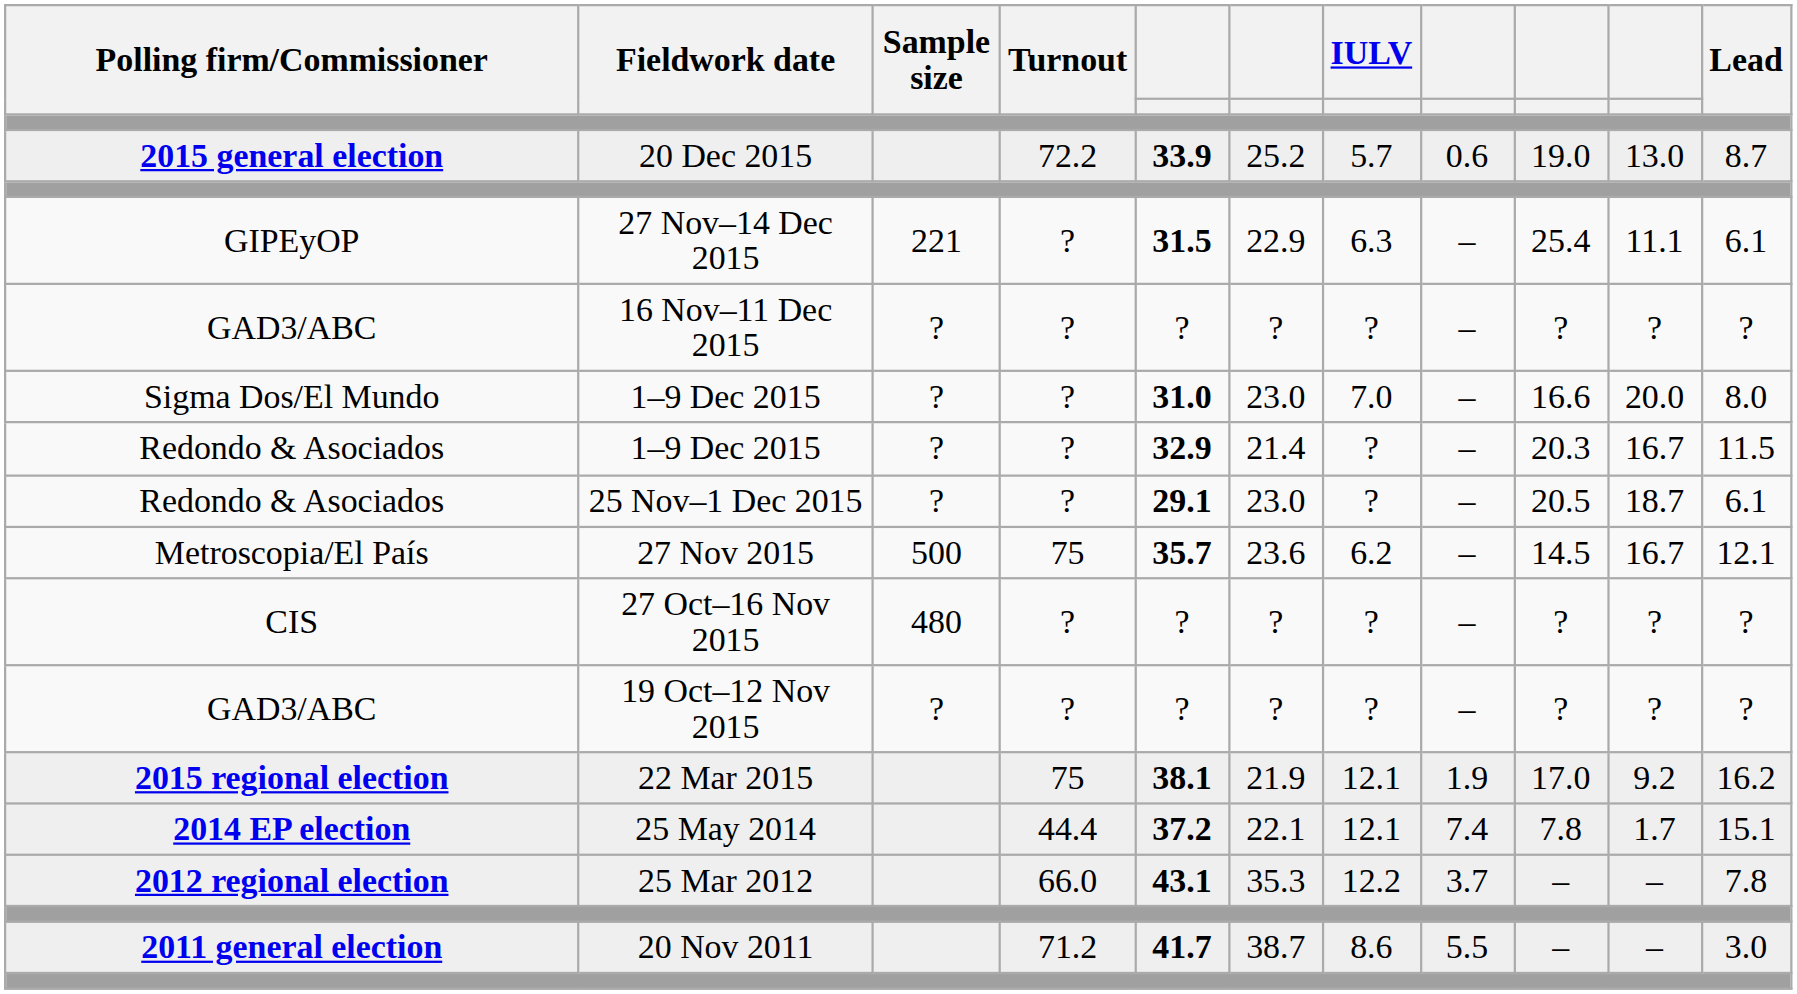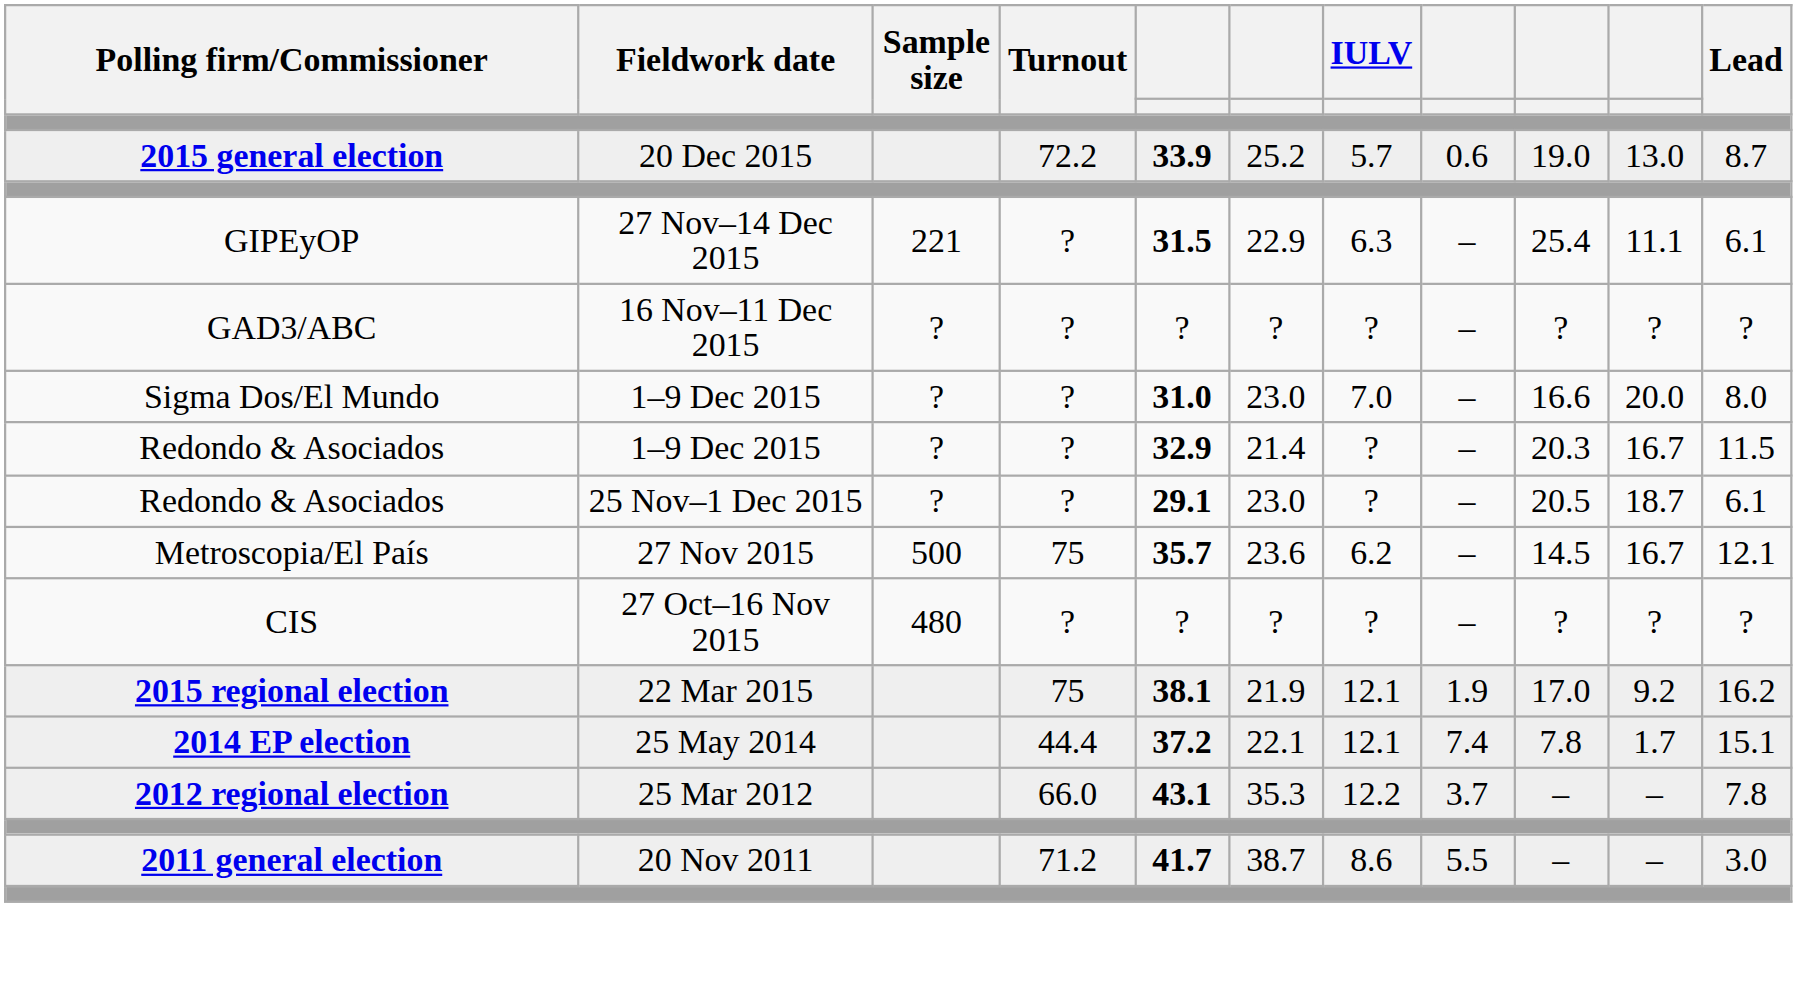- row: (292, 707)
